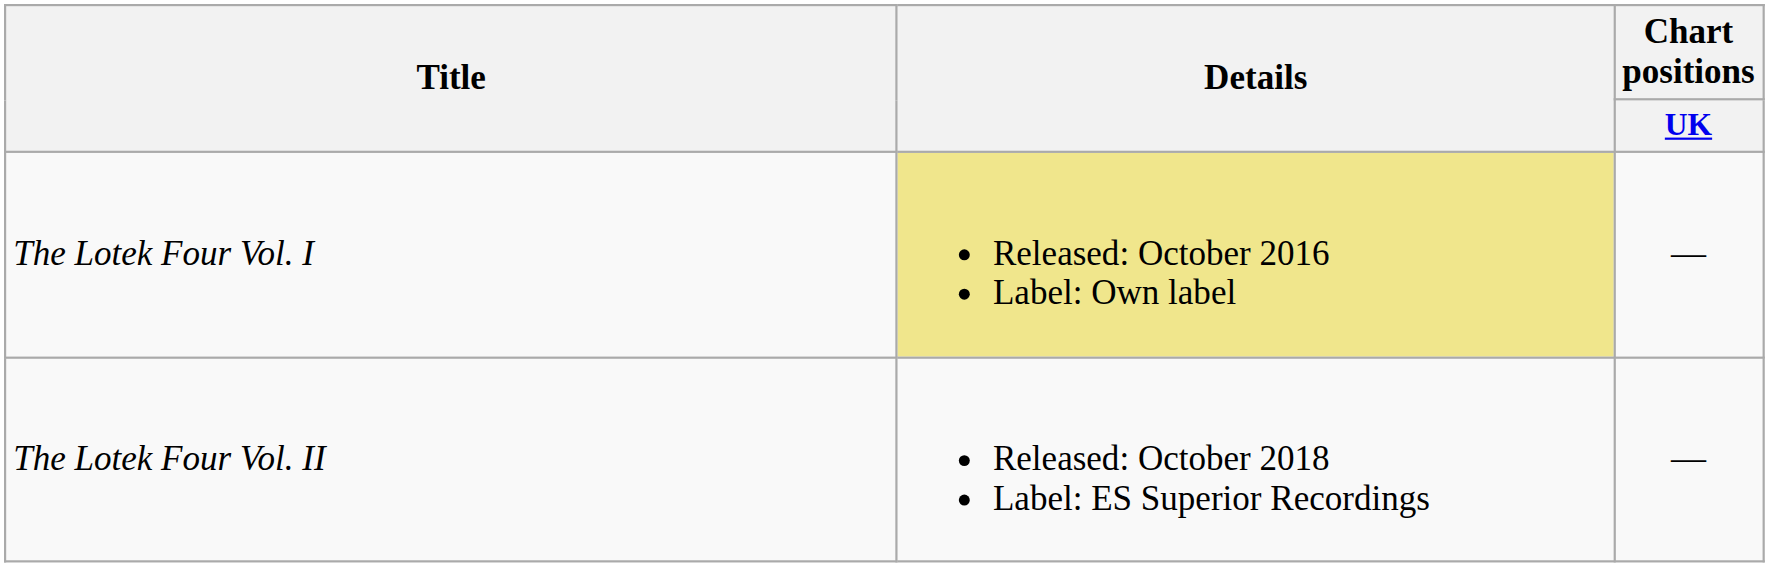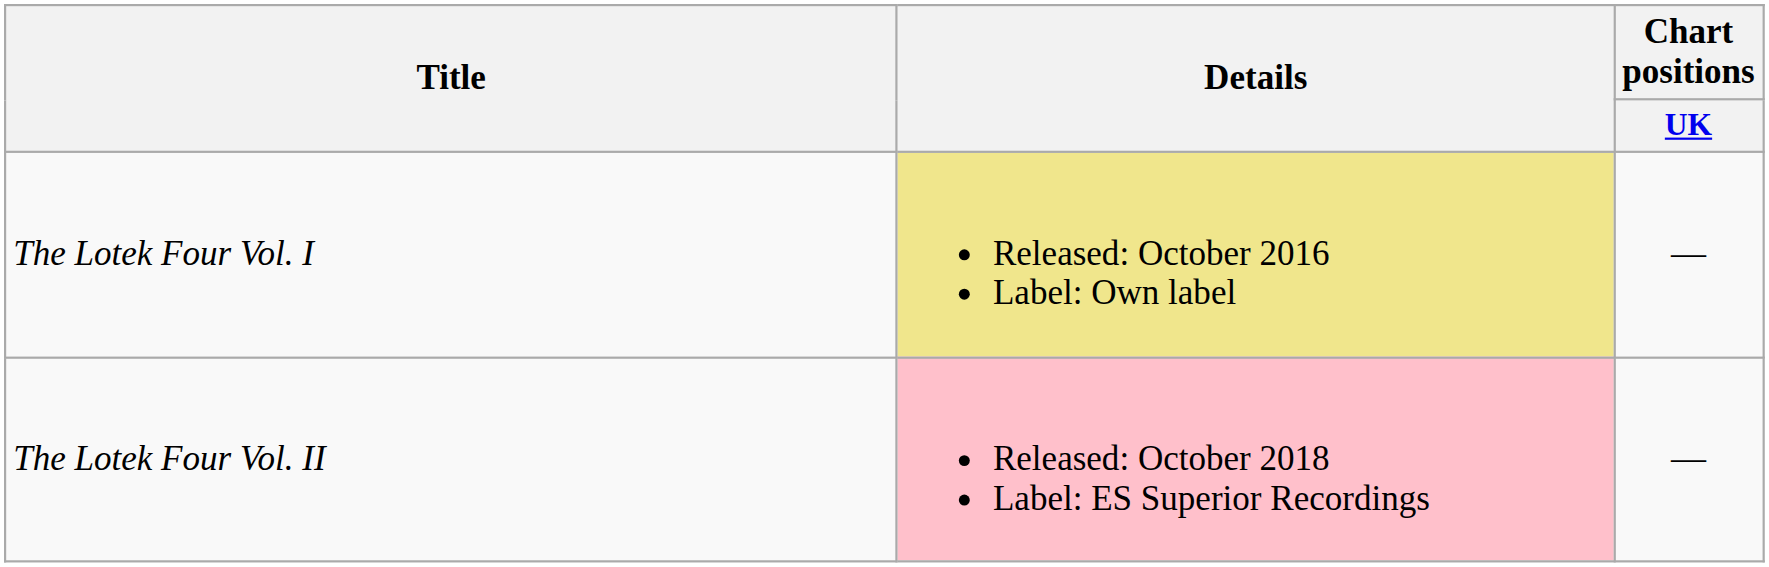(1256, 479) no background -> (1256, 479) pink background
